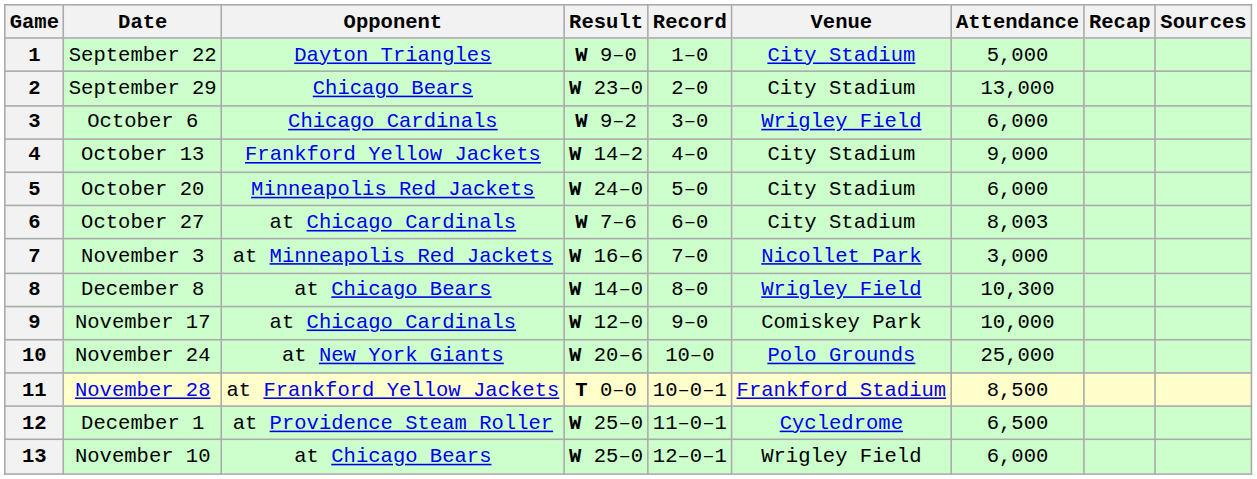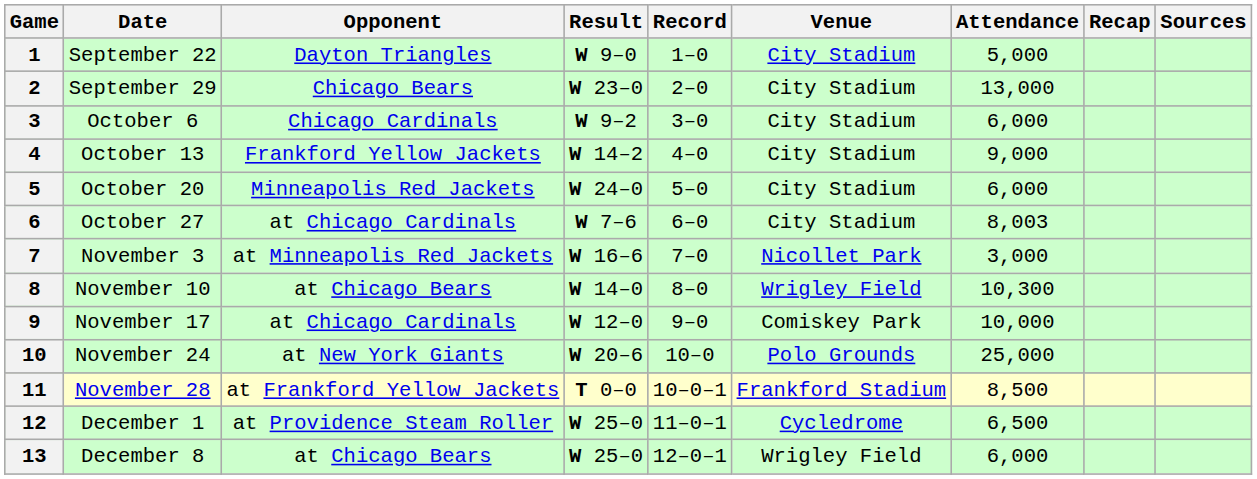(841, 122) Wrigley Field -> (841, 122) City Stadium
(143, 289) December 8 -> (143, 289) November 10
(143, 457) November 10 -> (143, 457) December 8
